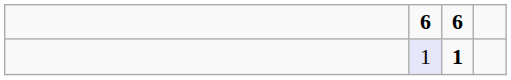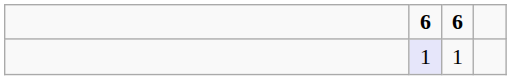(457, 56) bold -> (457, 56) normal
